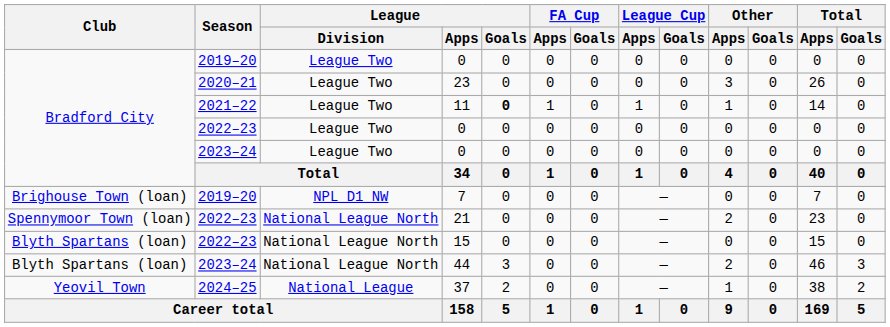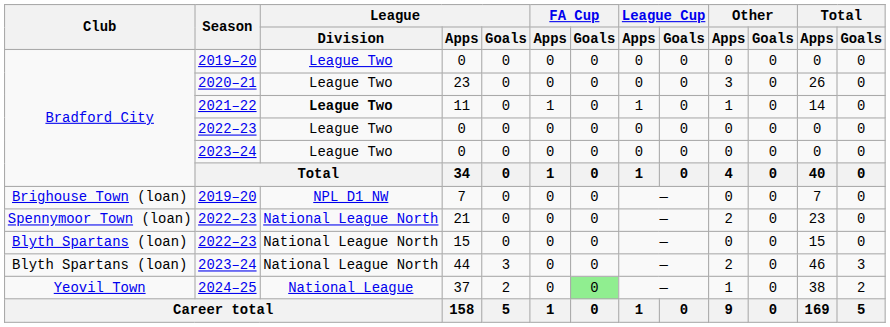(351, 107) normal -> (351, 107) bold
(506, 107) bold -> (506, 107) normal
(594, 288) no background -> (594, 288) lightgreen background
